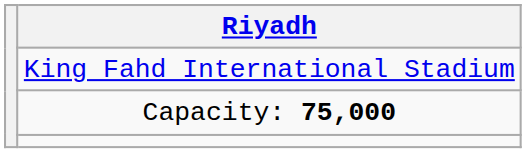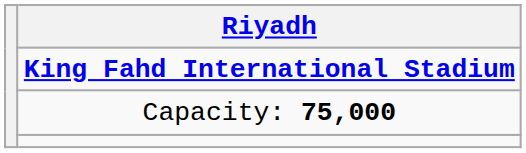(269, 70) normal -> (269, 70) bold
